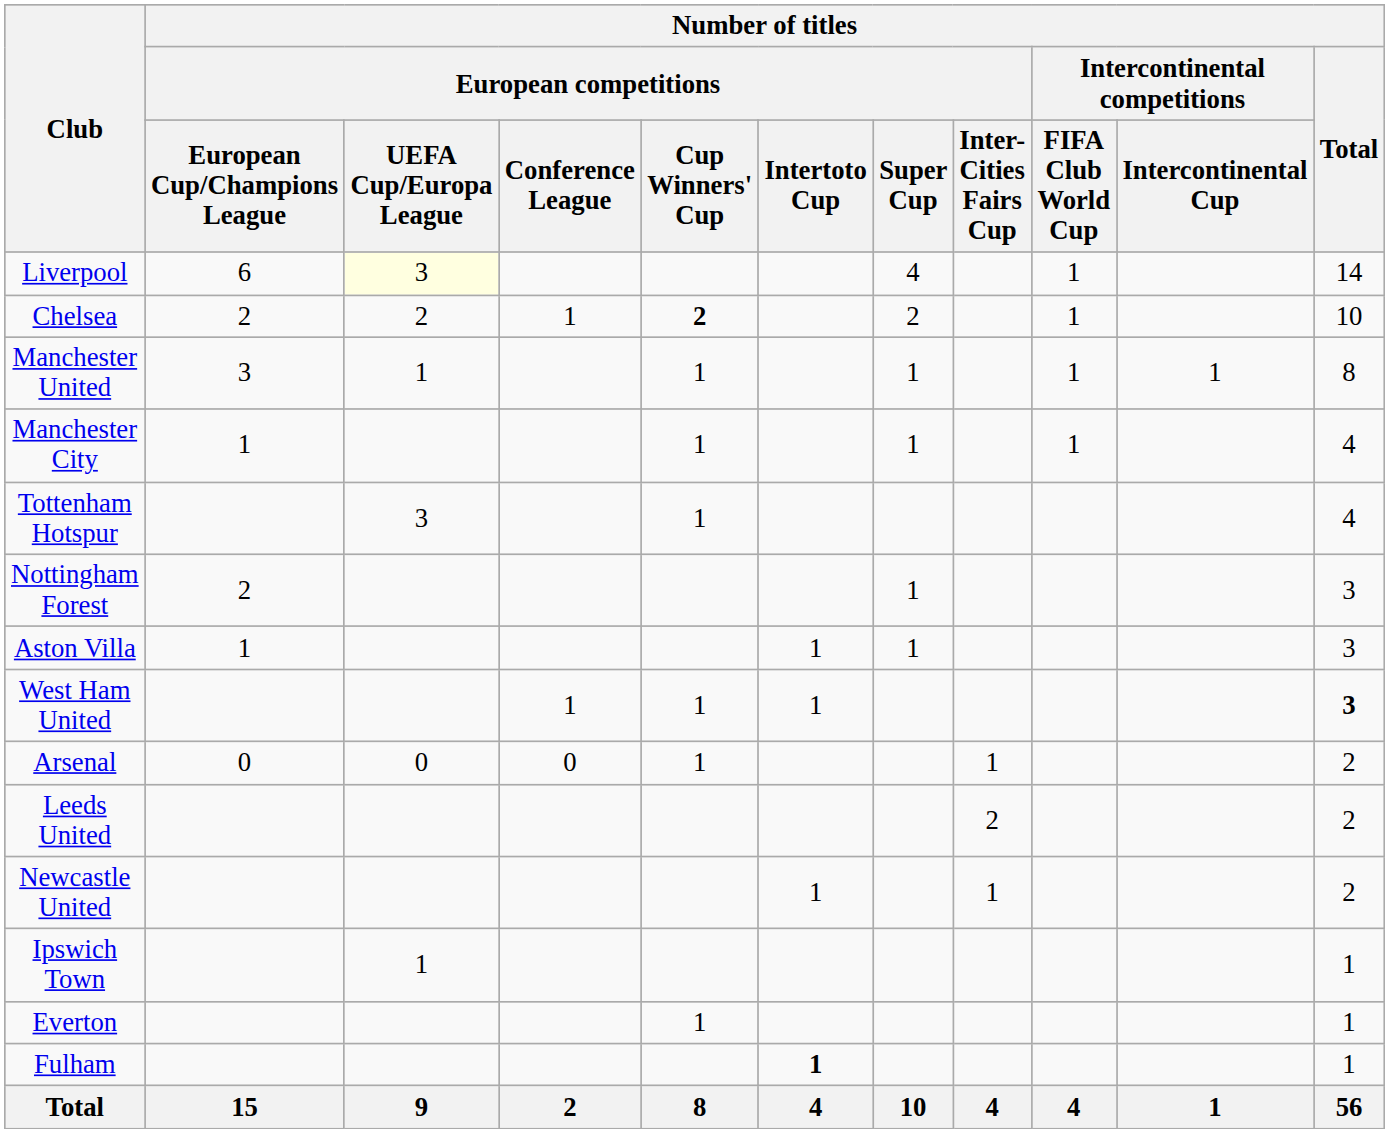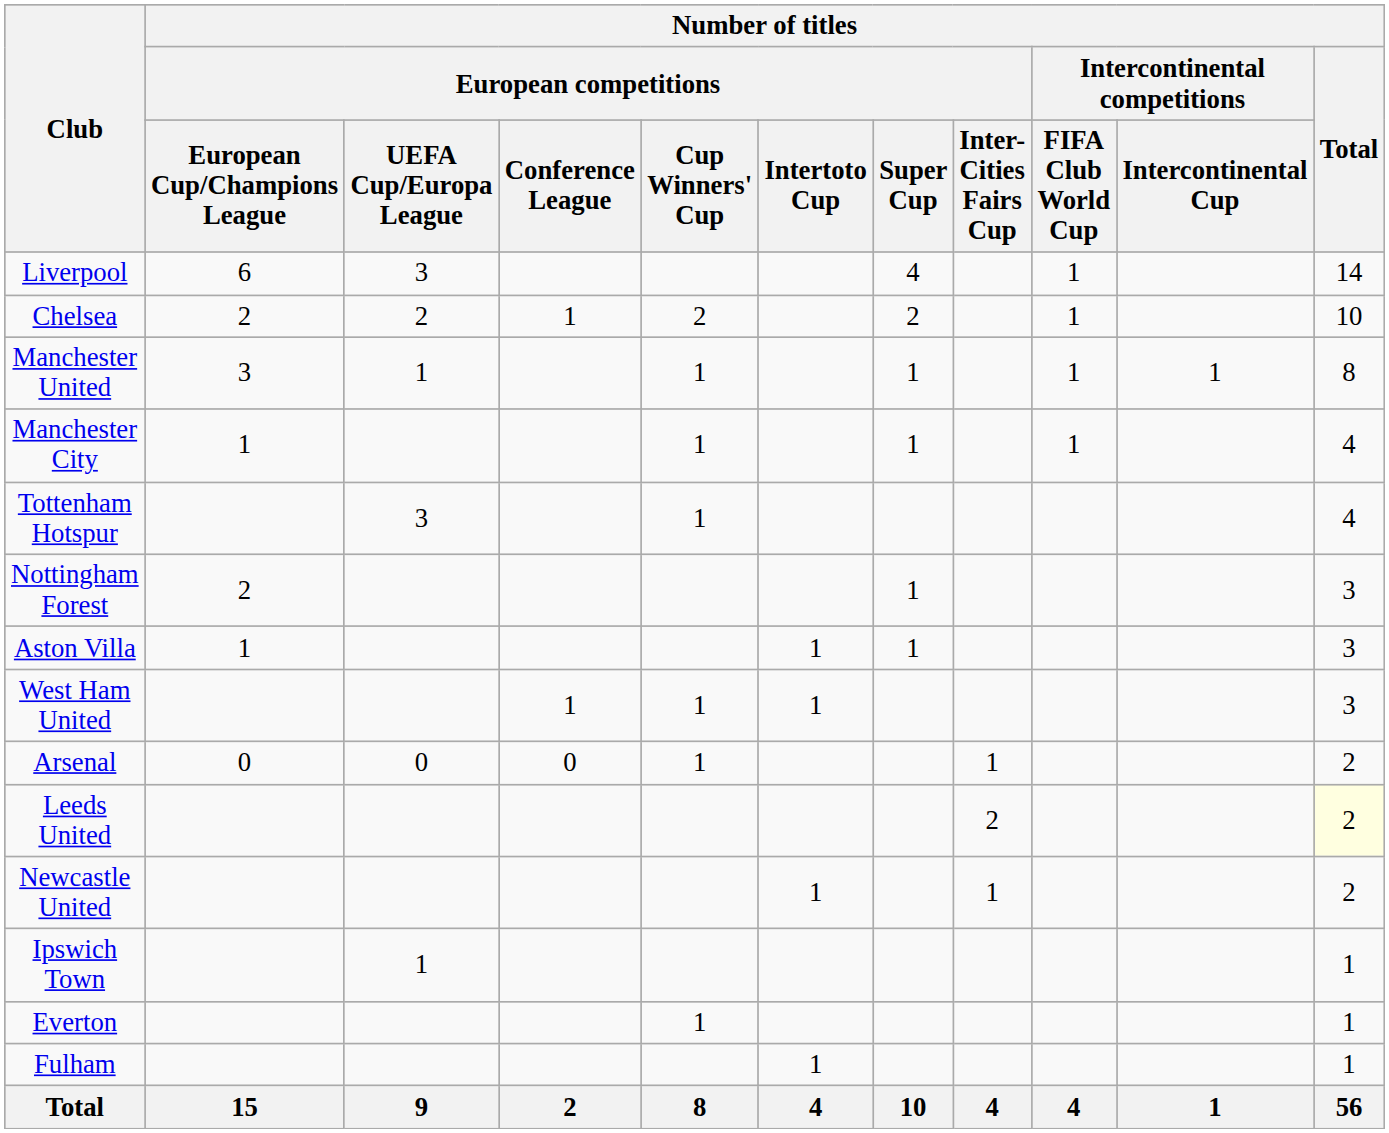(421, 273) lightyellow background -> (421, 273) no background
(700, 315) bold -> (700, 315) normal
(1349, 704) bold -> (1349, 704) normal
(1349, 819) no background -> (1349, 819) lightyellow background
(816, 1064) bold -> (816, 1064) normal
